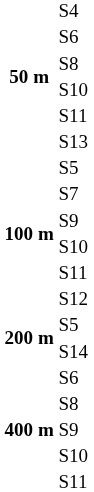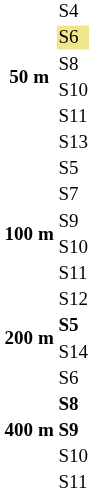(69, 37) no background -> (69, 37) khaki background
(69, 325) normal -> (69, 325) bold
(69, 403) normal -> (69, 403) bold
(69, 430) normal -> (69, 430) bold
